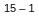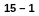(19, 9) normal -> (19, 9) bold
